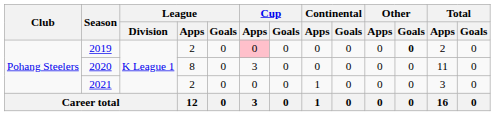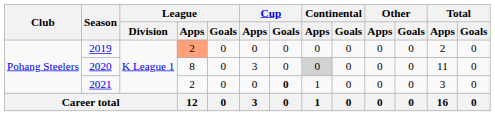(192, 48) no background -> (192, 48) lightsalmon background
(255, 48) pink background -> (255, 48) no background
(411, 48) bold -> (411, 48) normal
(317, 66) no background -> (317, 66) lightgrey background
(286, 84) normal -> (286, 84) bold
